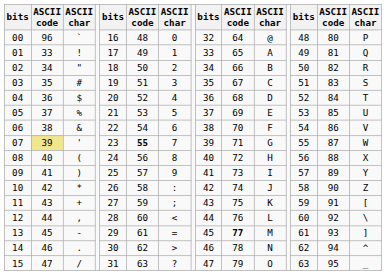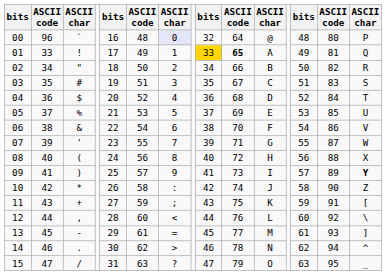(175, 38) no background -> (175, 38) lavender background
(208, 53) no background -> (208, 53) gold background
(238, 53) normal -> (238, 53) bold
(47, 143) khaki background -> (47, 143) no background
(142, 143) bold -> (142, 143) normal
(365, 173) normal -> (365, 173) bold
(238, 233) bold -> (238, 233) normal
